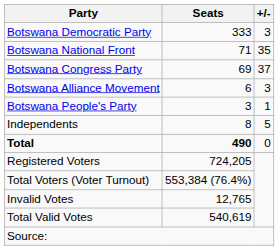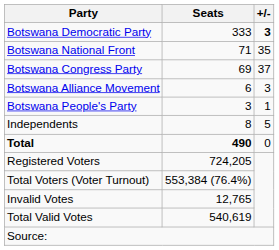(267, 32) normal -> (267, 32) bold
